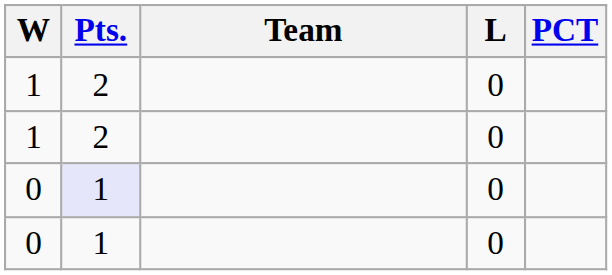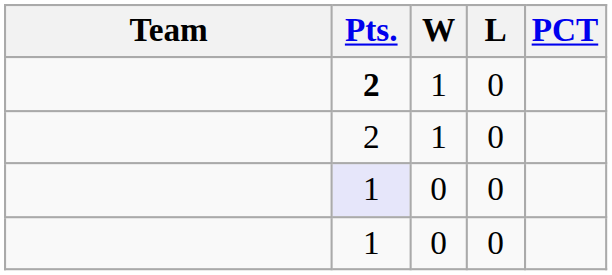columns swapped: (303, 30) <-> (34, 30)
(101, 83) normal -> (371, 83) bold
